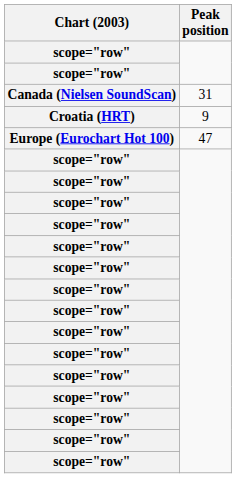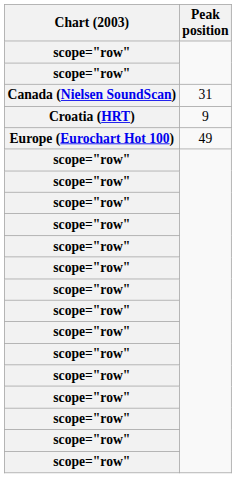(205, 138) 47 -> (205, 138) 49
